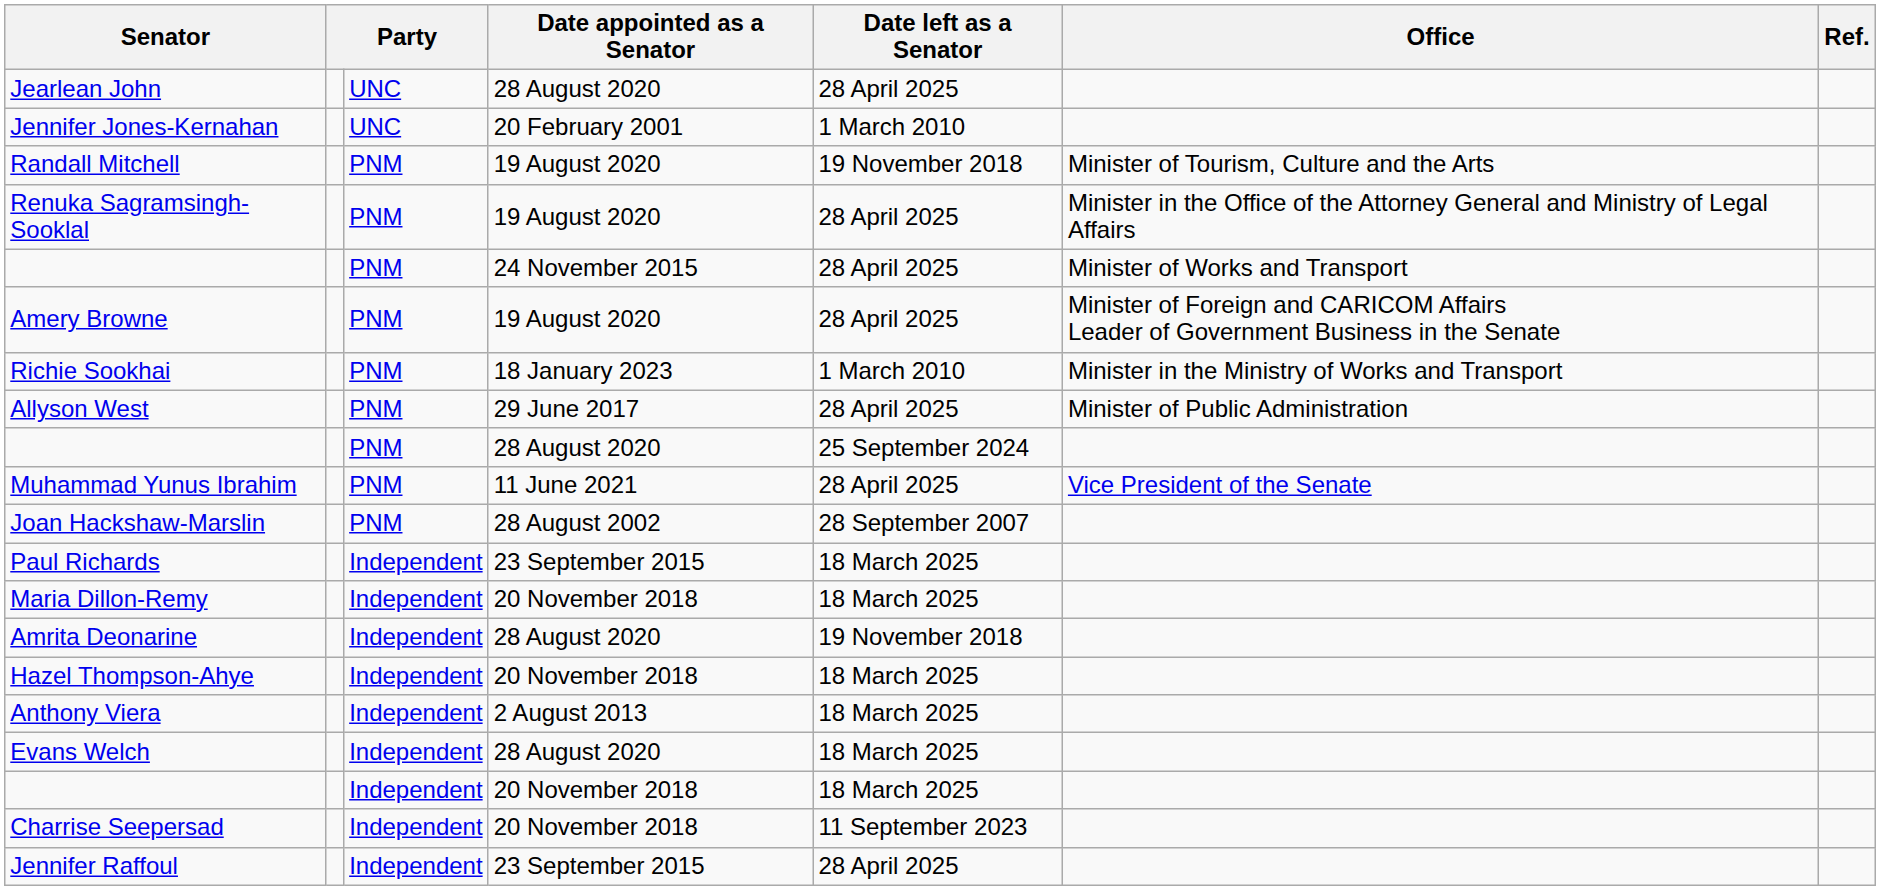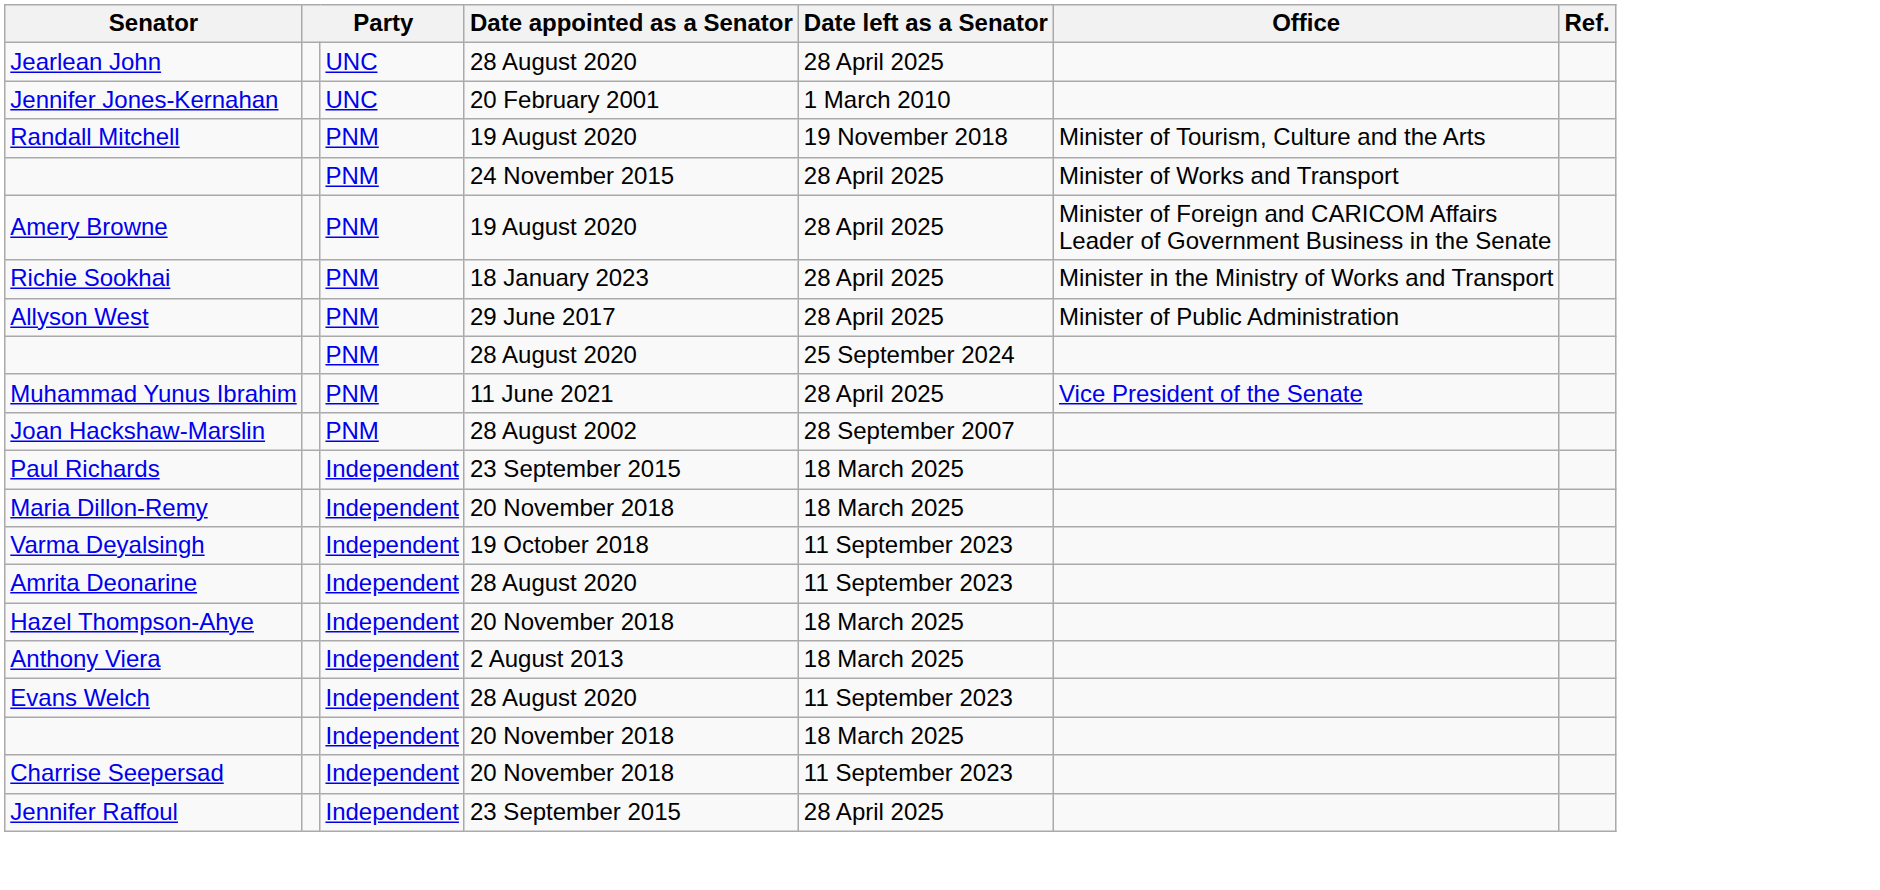- row: (130, 216)
(892, 370) 1 March 2010 -> (874, 278) 28 April 2025
+ row: (107, 545)
(920, 637) 19 November 2018 -> (908, 583) 11 September 2023
(898, 751) 18 March 2025 -> (908, 697) 11 September 2023
